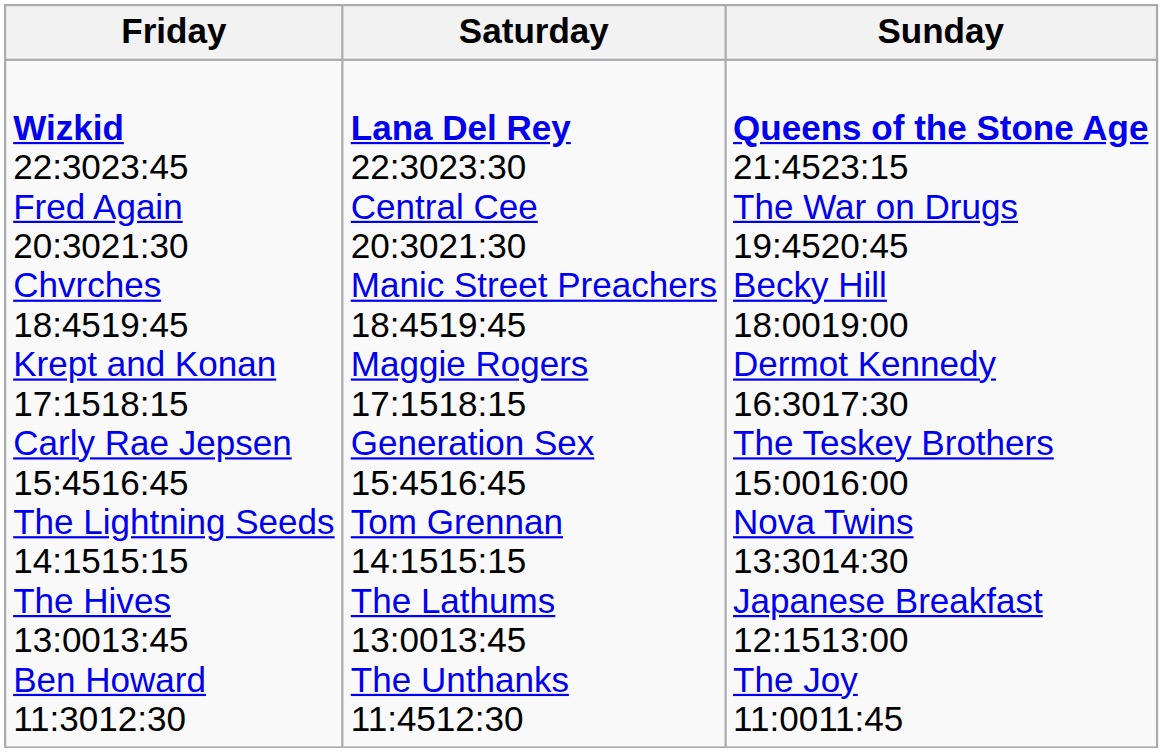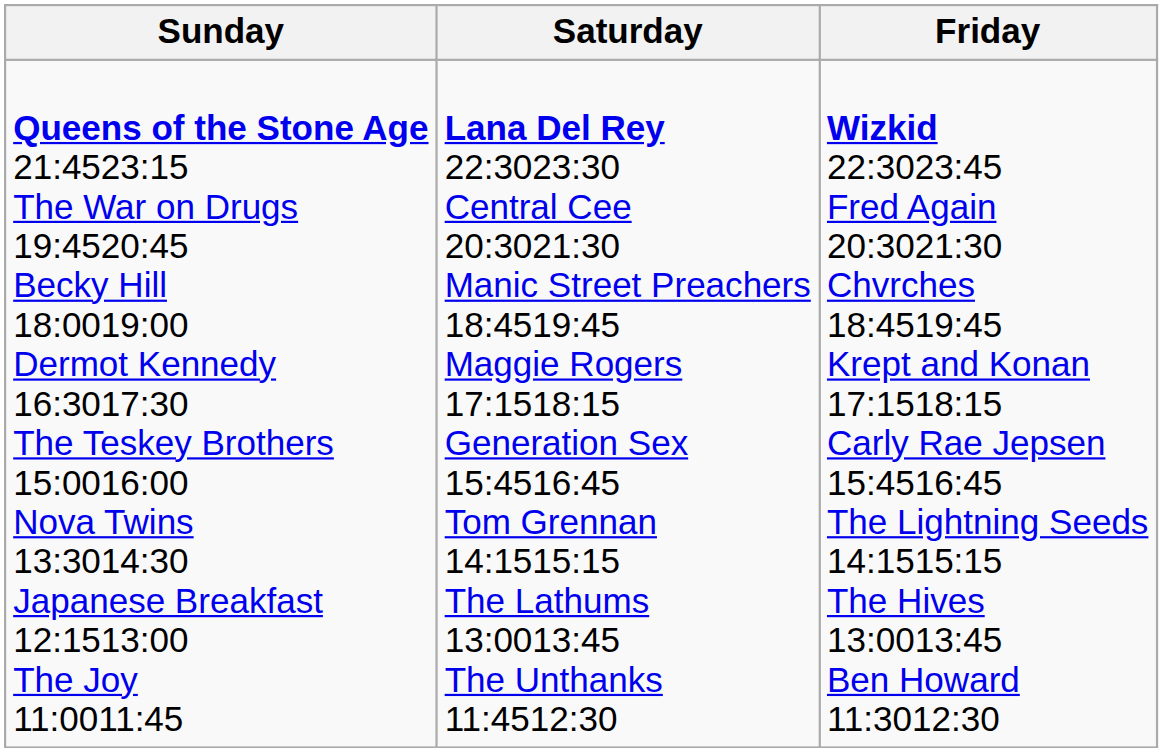columns swapped: (174, 32) <-> (941, 32)
